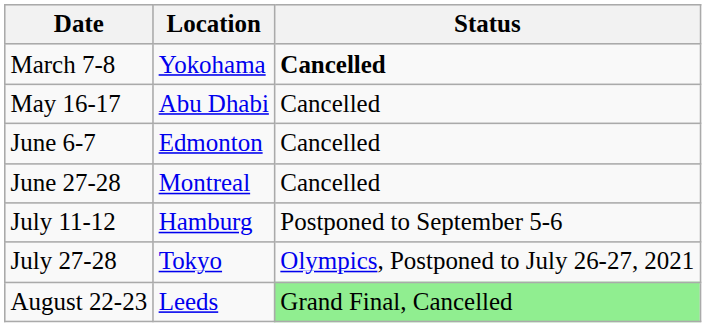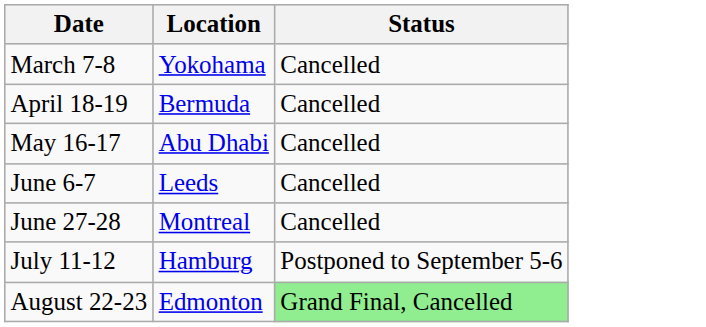(333, 63) bold -> (330, 63) normal
+ row: (69, 103)
(211, 143) Edmonton -> (188, 182) Leeds
- row: (64, 261)
(188, 301) Leeds -> (211, 301) Edmonton
